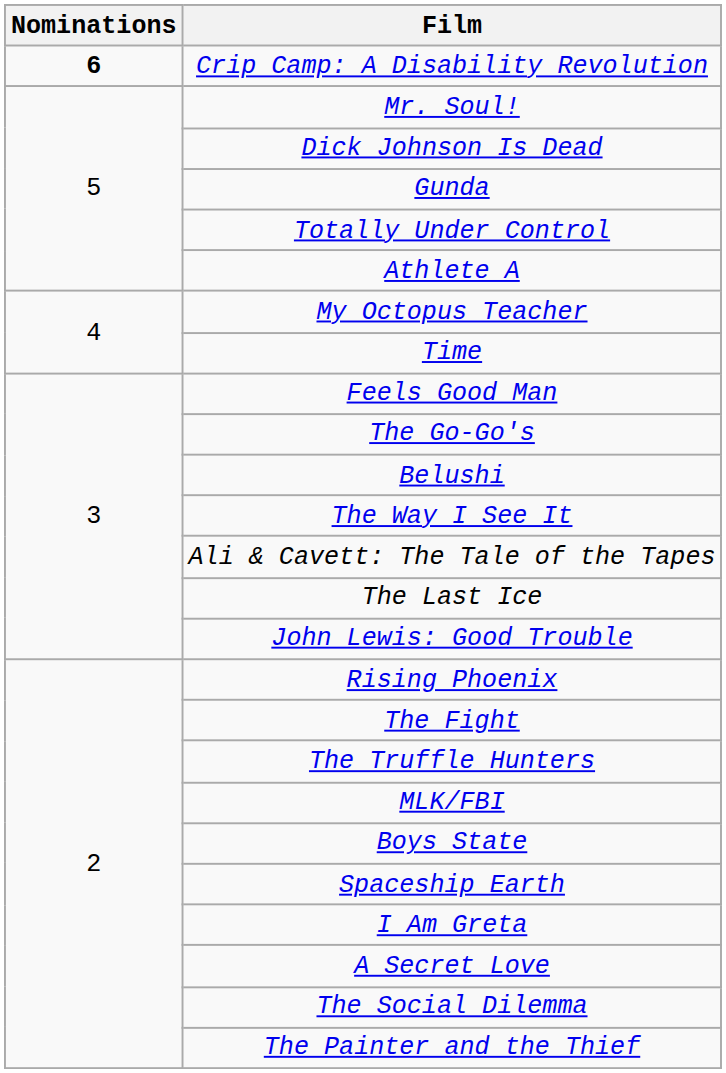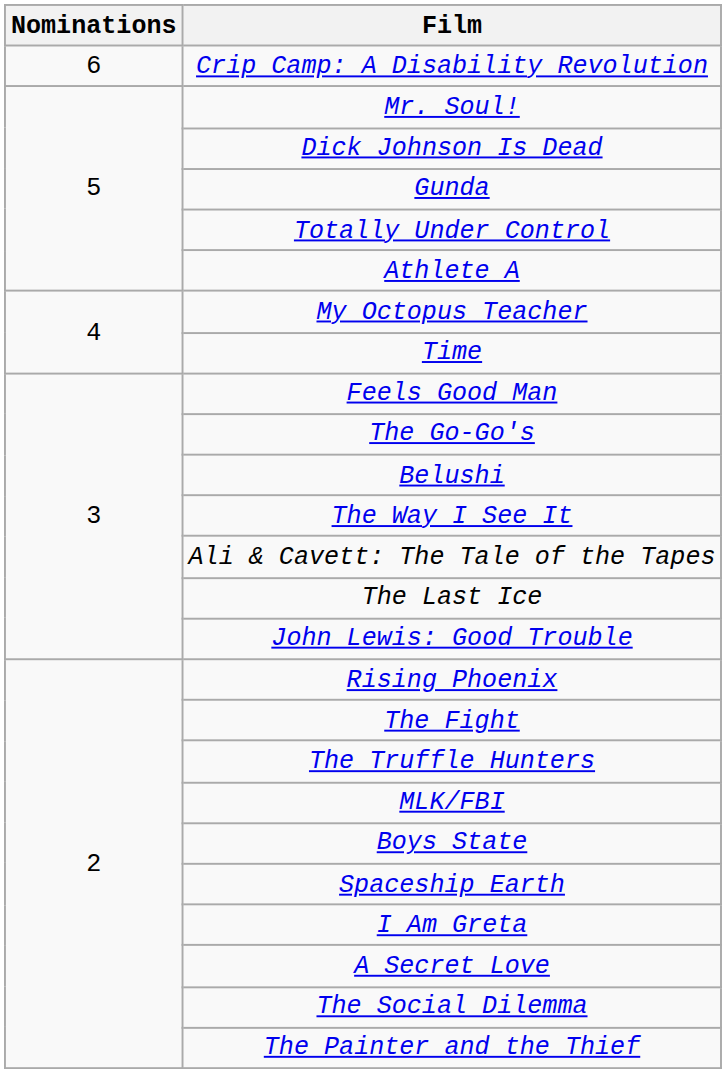(94, 66) bold -> (94, 66) normal
